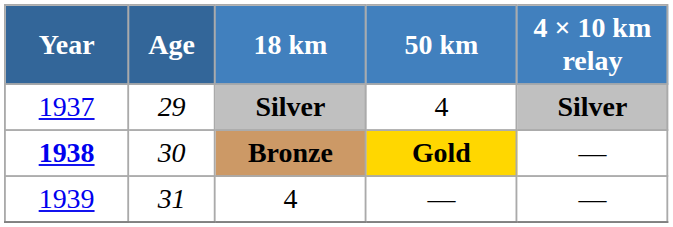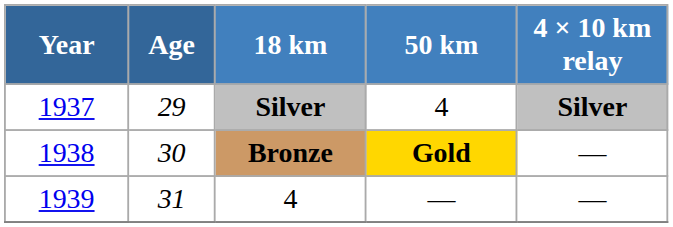(67, 153) bold -> (67, 153) normal
